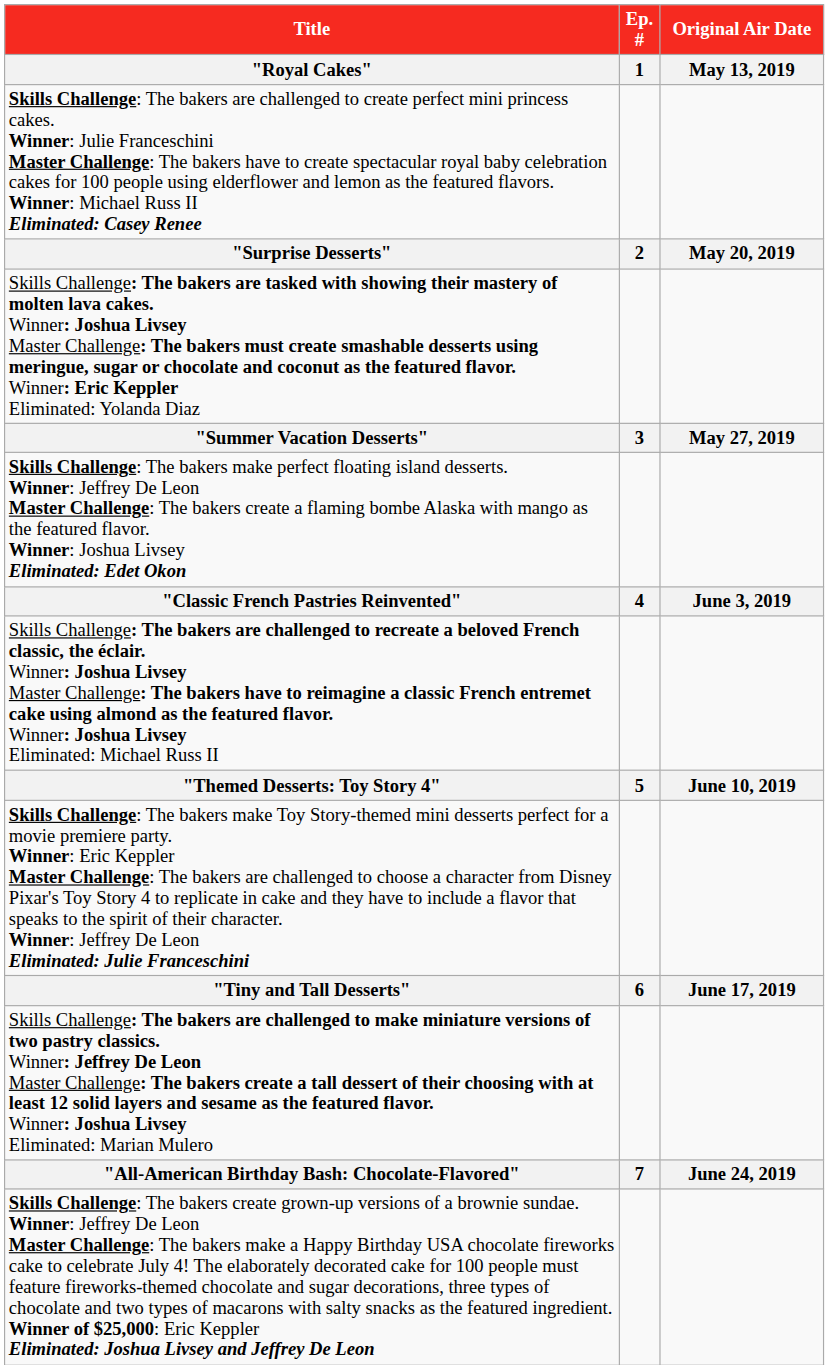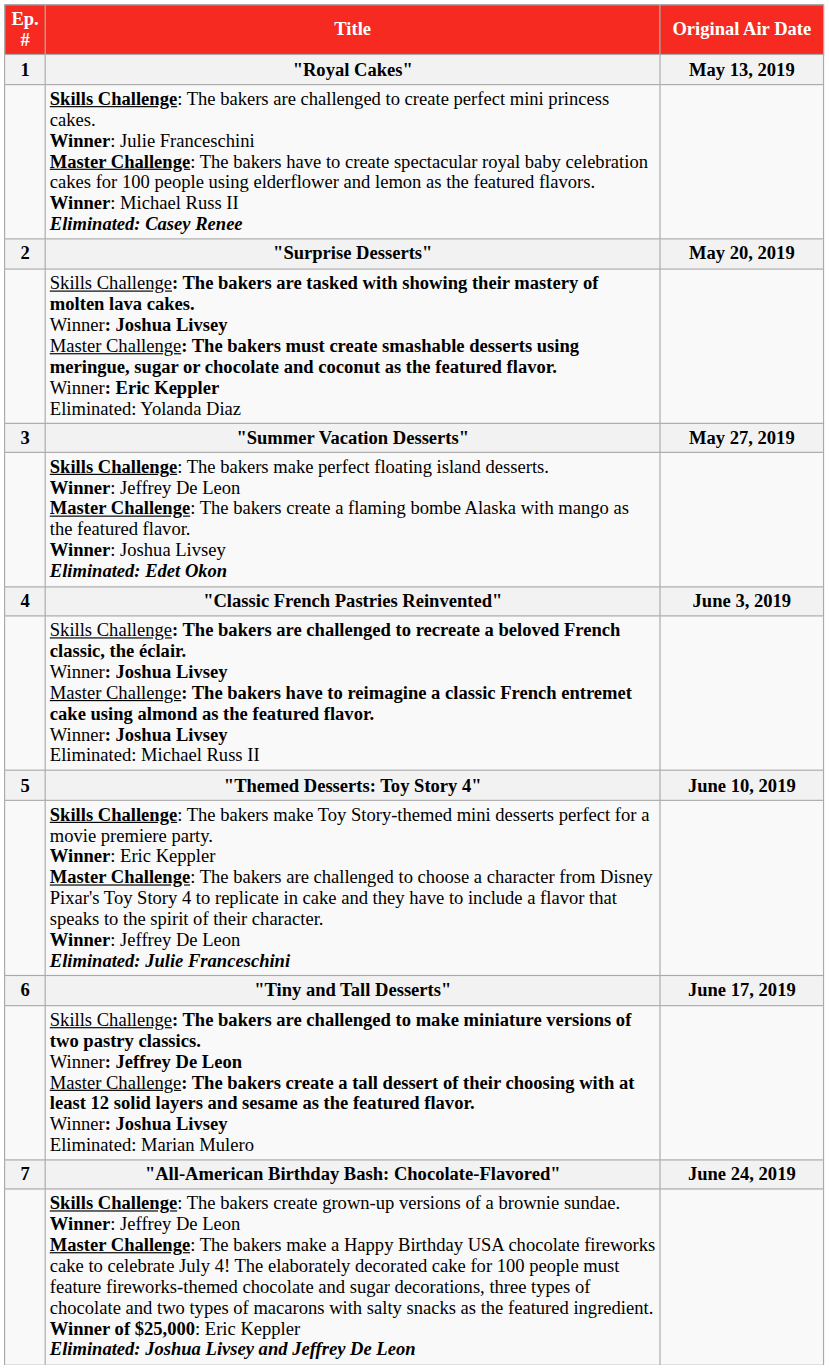columns swapped: (639, 69) <-> (312, 69)
